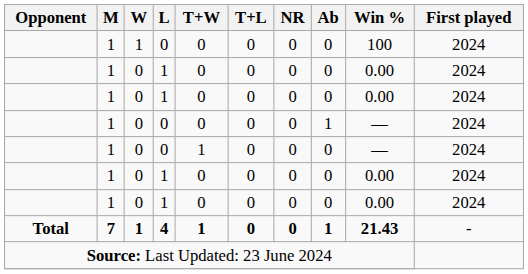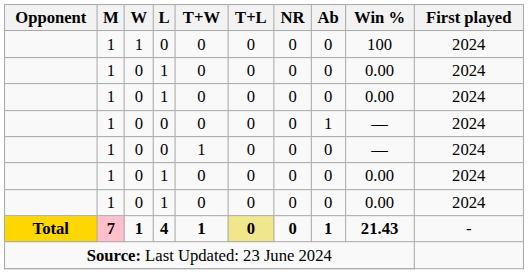(51, 228) no background -> (51, 228) gold background
(111, 228) no background -> (111, 228) pink background
(251, 228) no background -> (251, 228) khaki background
